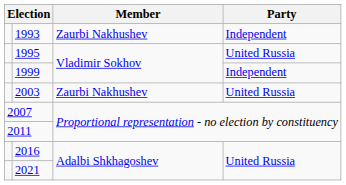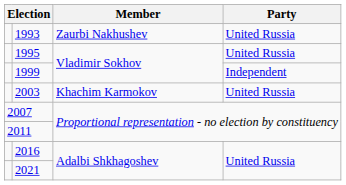(256, 33) Independent -> (260, 33) United Russia
(102, 92) Zaurbi Nakhushev -> (106, 92) Khachim Karmokov
